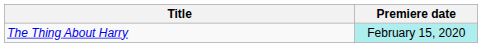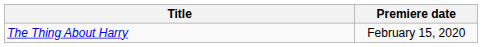(416, 33) paleturquoise background -> (416, 33) no background
